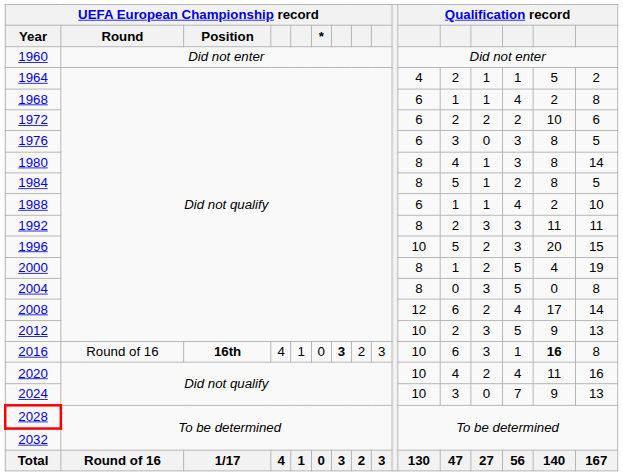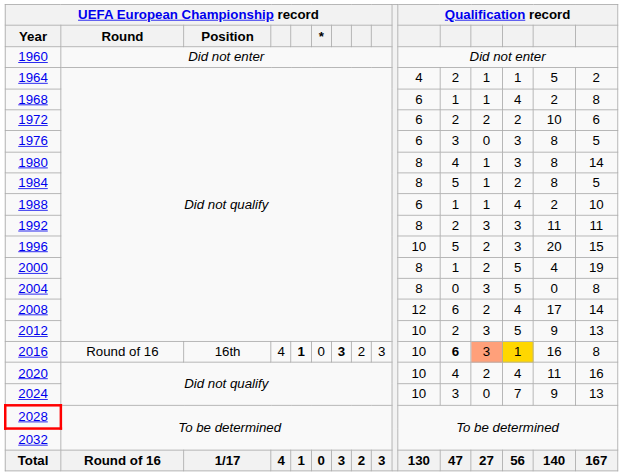(228, 352) bold -> (228, 352) normal
(301, 352) normal -> (301, 352) bold
(455, 352) normal -> (455, 352) bold
(487, 352) no background -> (487, 352) lightsalmon background
(518, 352) no background -> (518, 352) gold background
(554, 352) bold -> (554, 352) normal
